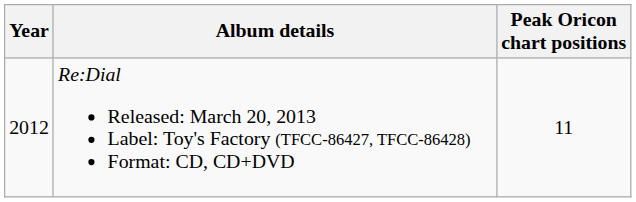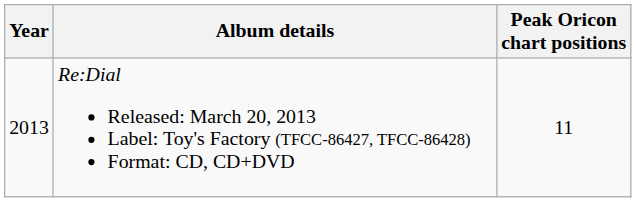(29, 127) 2012 -> (29, 127) 2013
